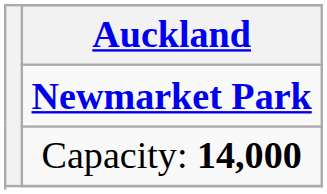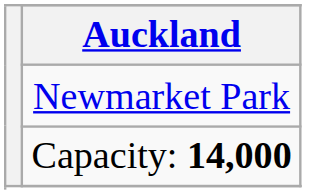(172, 95) bold -> (162, 95) normal
